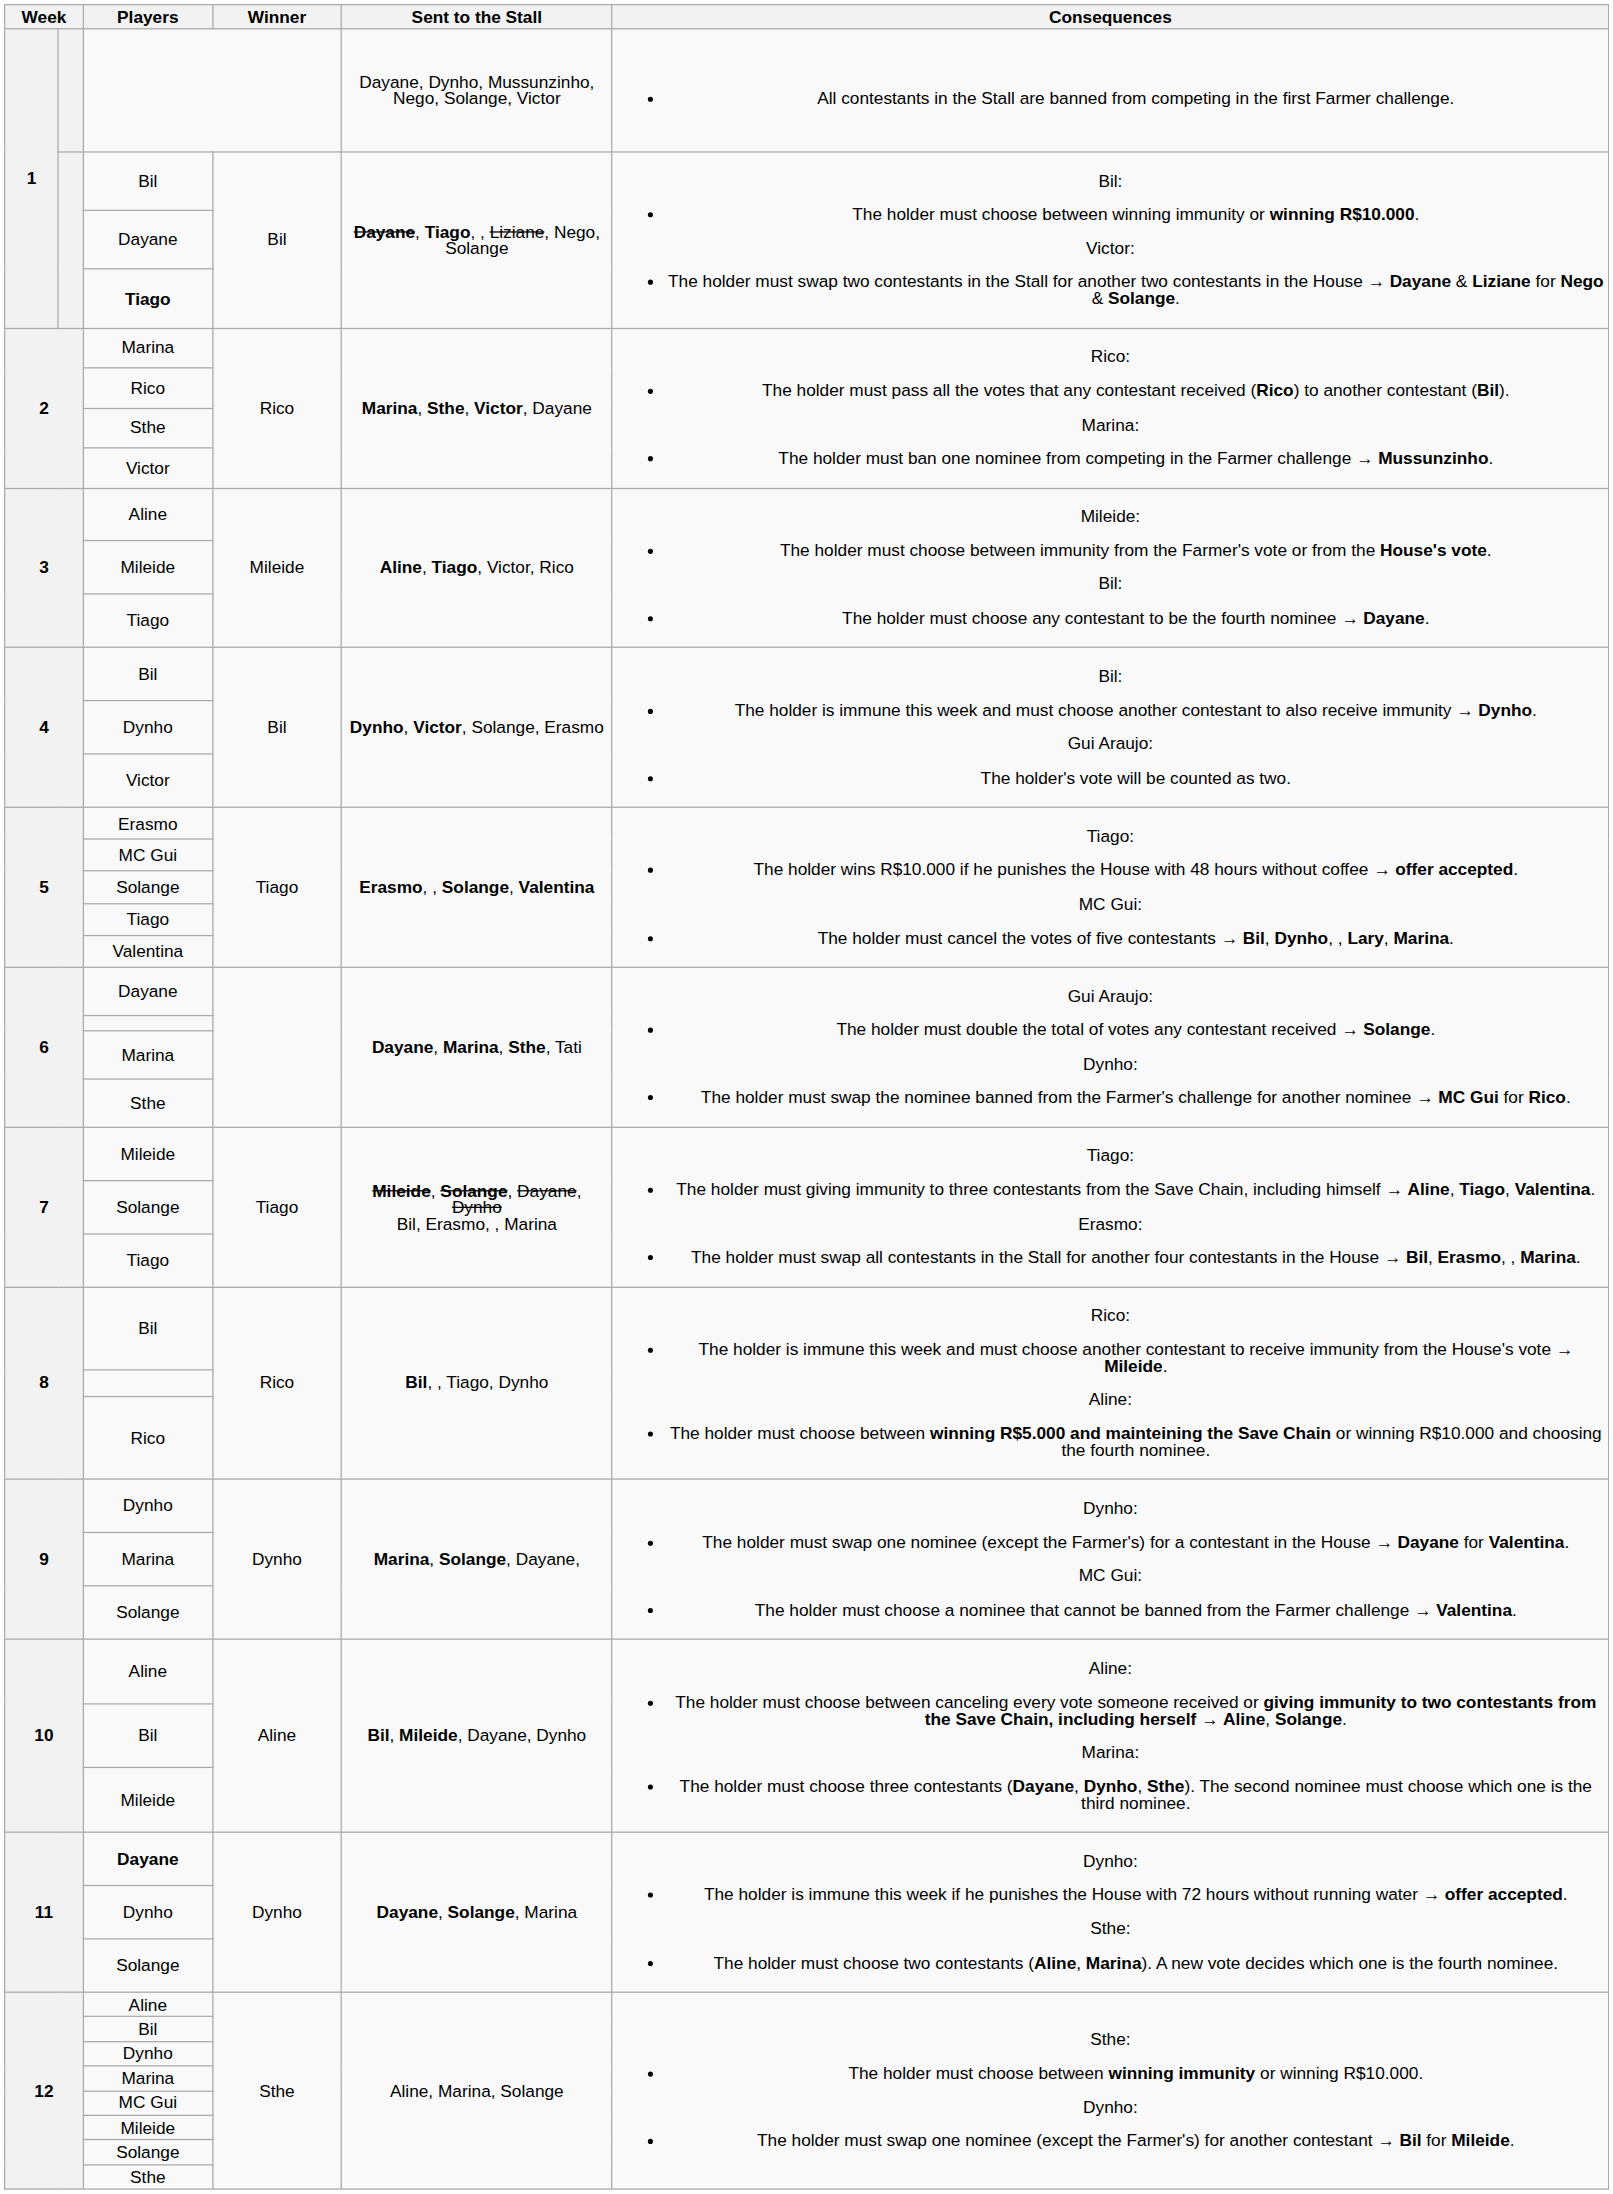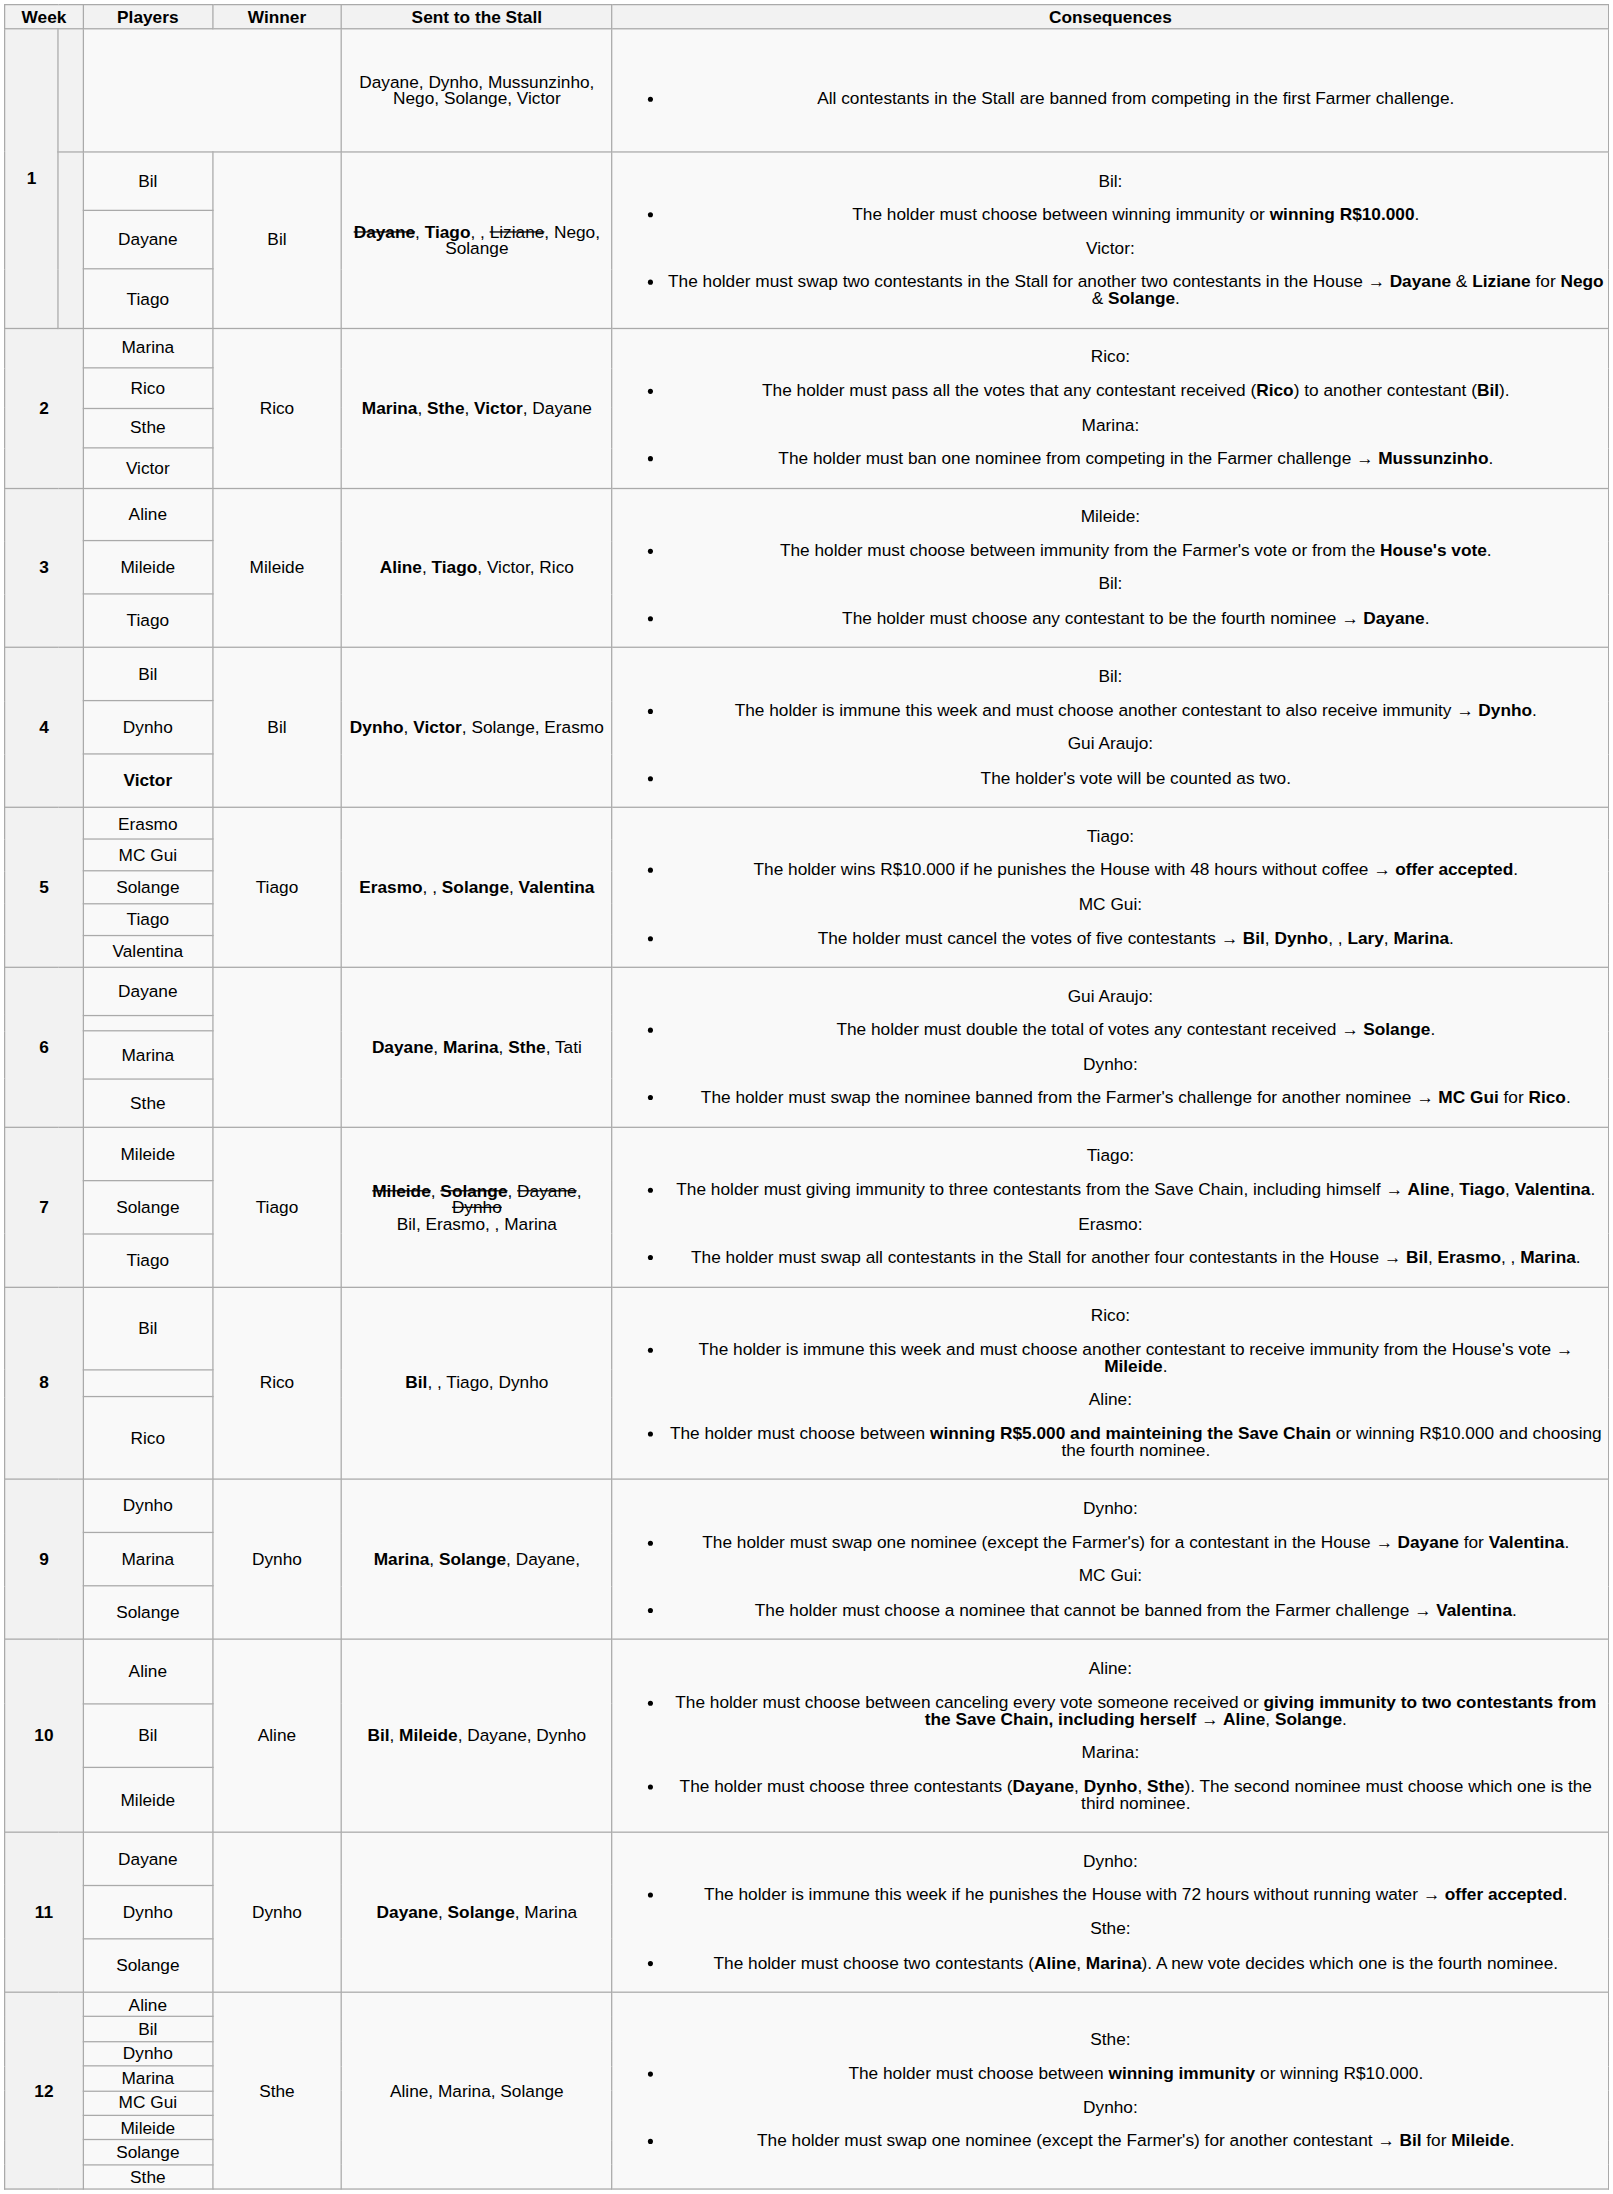(148, 298) bold -> (148, 298) normal
(148, 780) normal -> (148, 780) bold
(148, 1858) bold -> (148, 1858) normal
